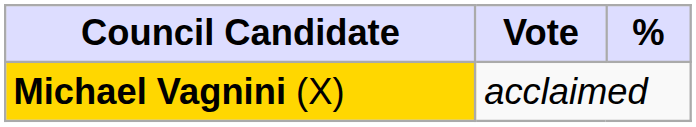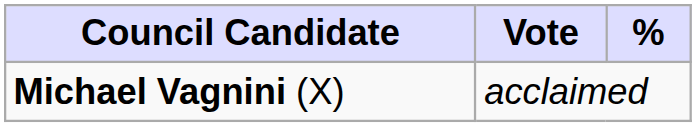(179, 90) gold background -> (179, 90) no background
